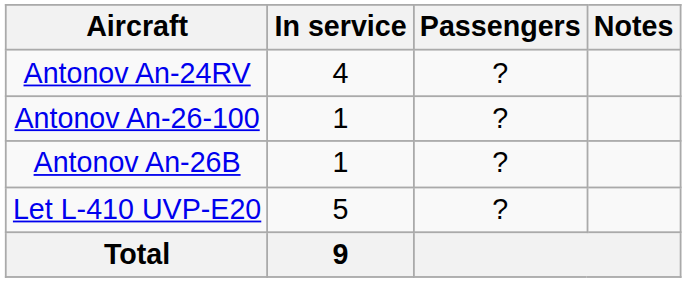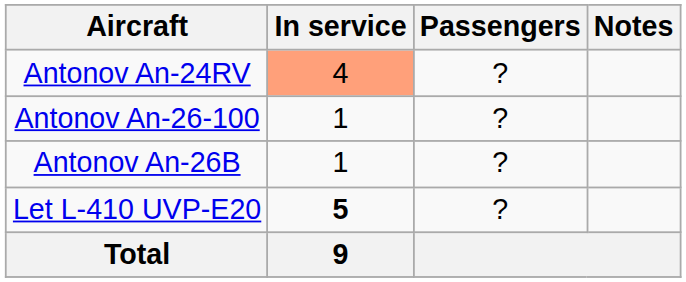(341, 72) no background -> (341, 72) lightsalmon background
(341, 208) normal -> (341, 208) bold
